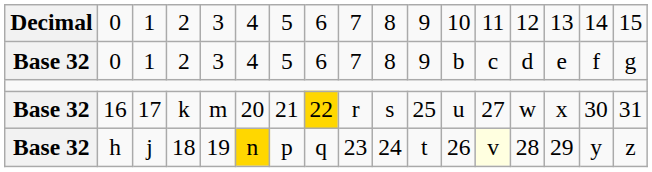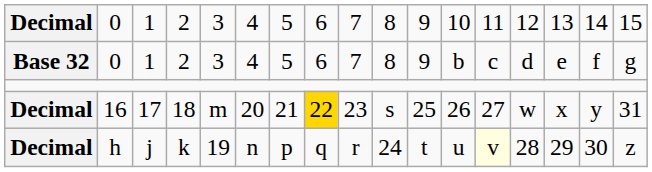(51, 109) Base 32 -> (51, 109) Decimal
(184, 109) k -> (184, 109) 18
(356, 109) r -> (356, 109) 23
(459, 109) u -> (459, 109) 26
(596, 109) 30 -> (596, 109) y
(51, 147) Base 32 -> (51, 147) Decimal
(184, 147) 18 -> (184, 147) k
(252, 147) gold background -> (252, 147) no background
(356, 147) 23 -> (356, 147) r
(459, 147) 26 -> (459, 147) u
(596, 147) y -> (596, 147) 30
